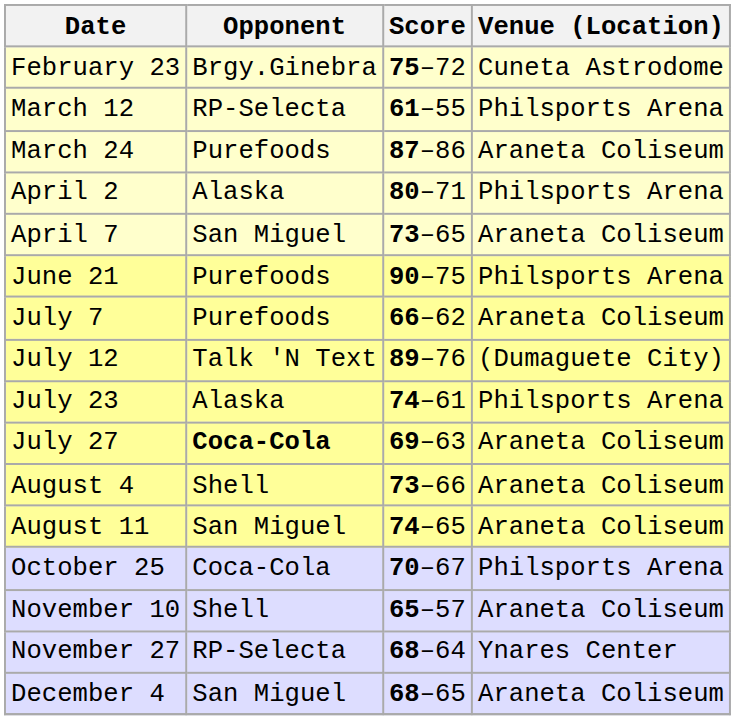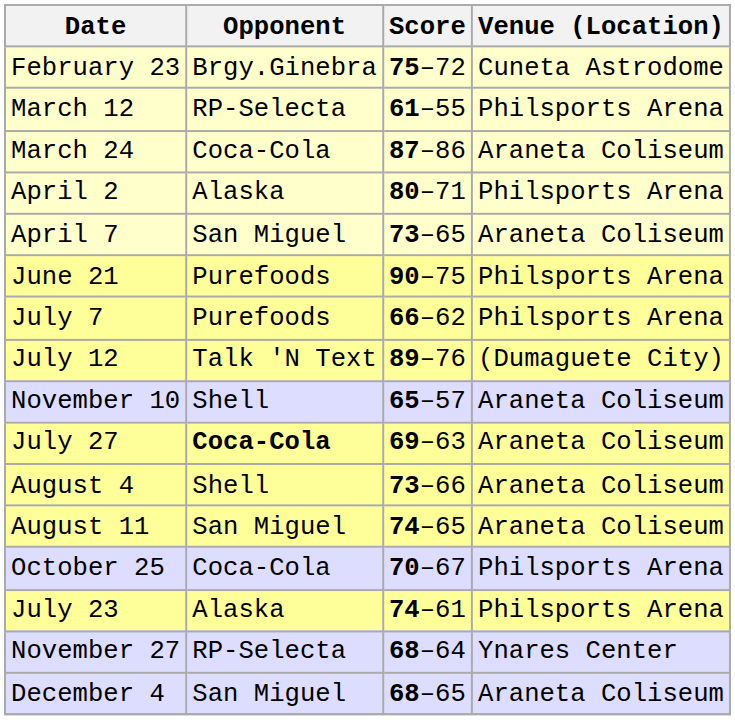(262, 151) Purefoods -> (262, 151) Coca-Cola
(601, 318) Araneta Coliseum -> (601, 318) Philsports Arena
rows swapped: (65, 402) <-> (96, 610)
